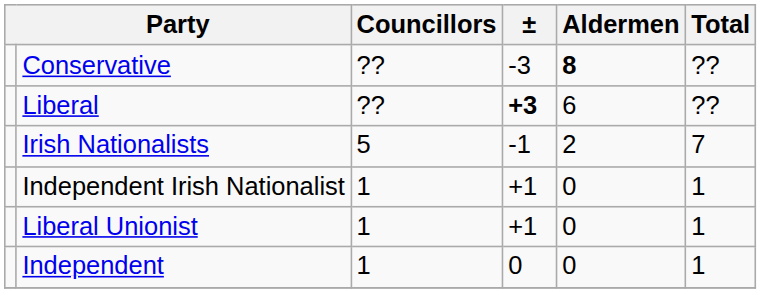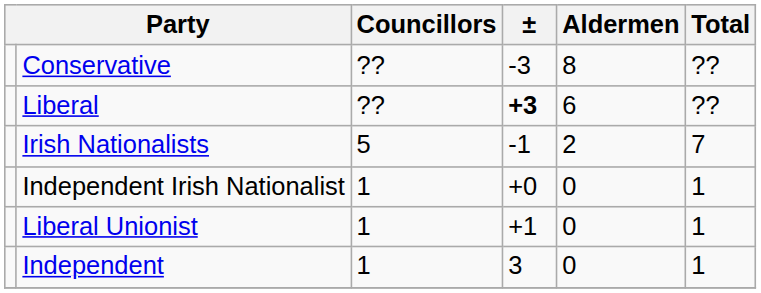(569, 65) bold -> (569, 65) normal
(523, 186) +1 -> (523, 186) +0
(515, 266) 0 -> (515, 266) 3
